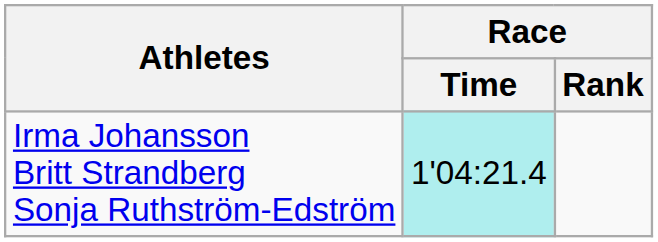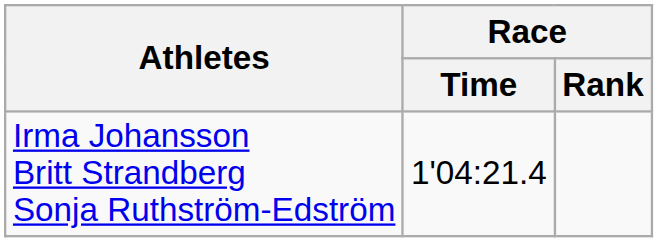(479, 174) paleturquoise background -> (479, 174) no background
